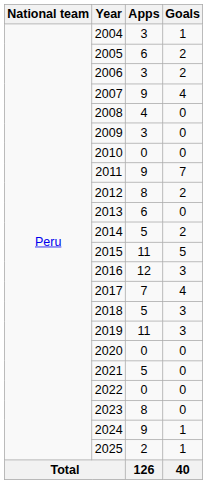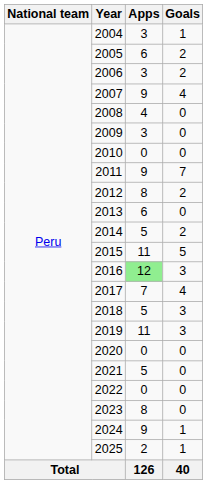(144, 271) no background -> (144, 271) lightgreen background
